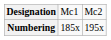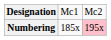(94, 27) no background -> (94, 27) pink background
